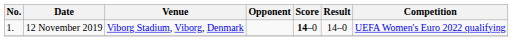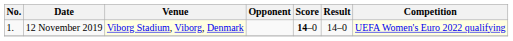(175, 28) no background -> (175, 28) lightyellow background
(430, 28) no background -> (430, 28) lightyellow background
